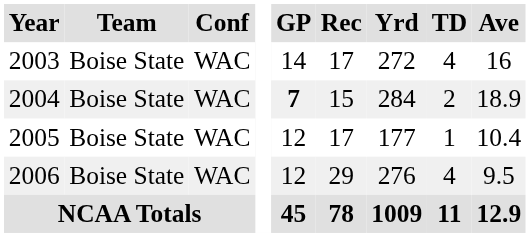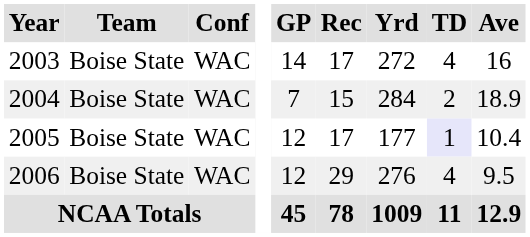(294, 99) bold -> (294, 99) normal
(449, 137) no background -> (449, 137) lavender background
